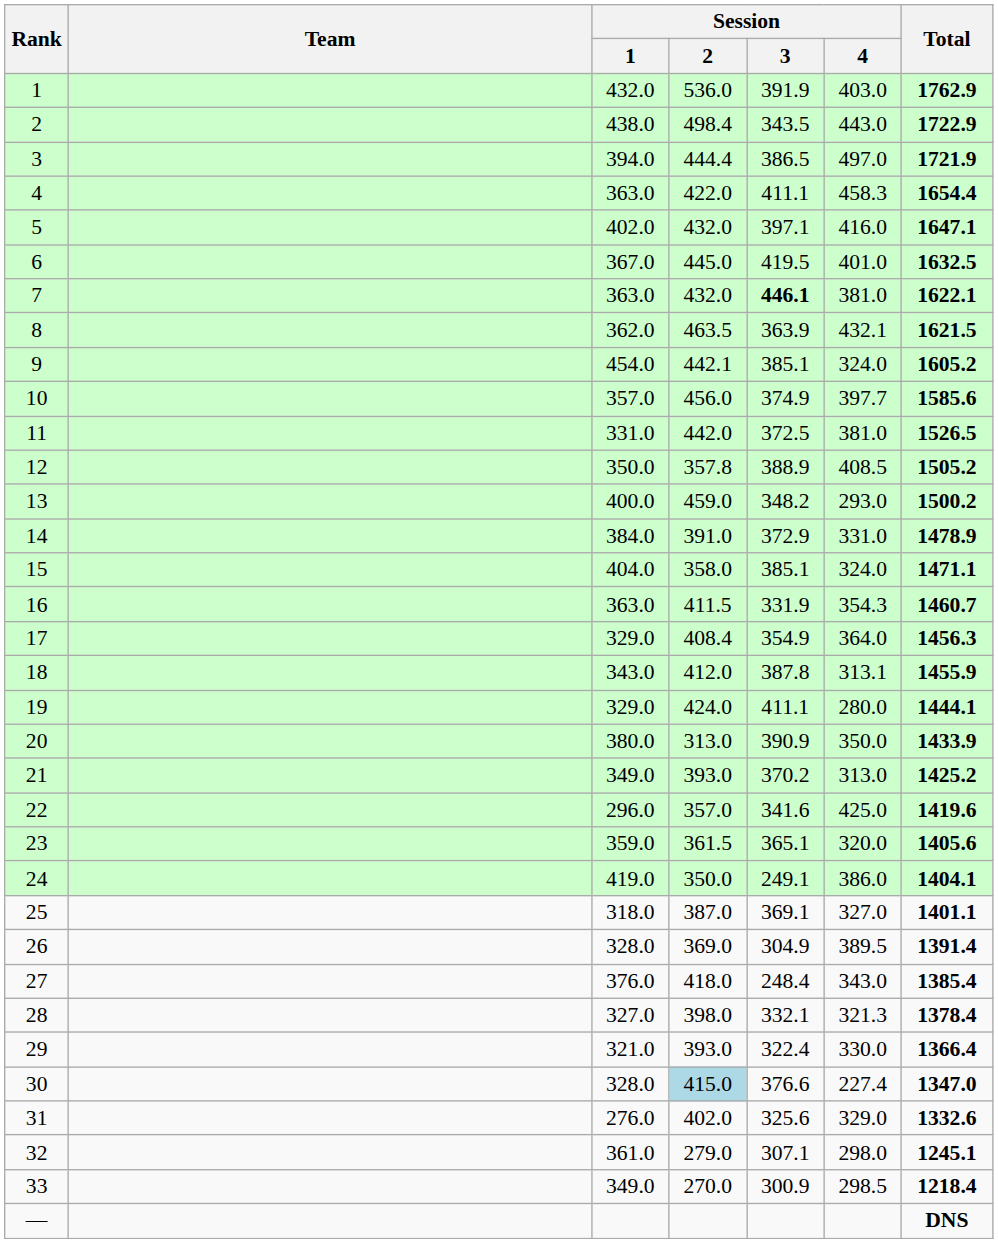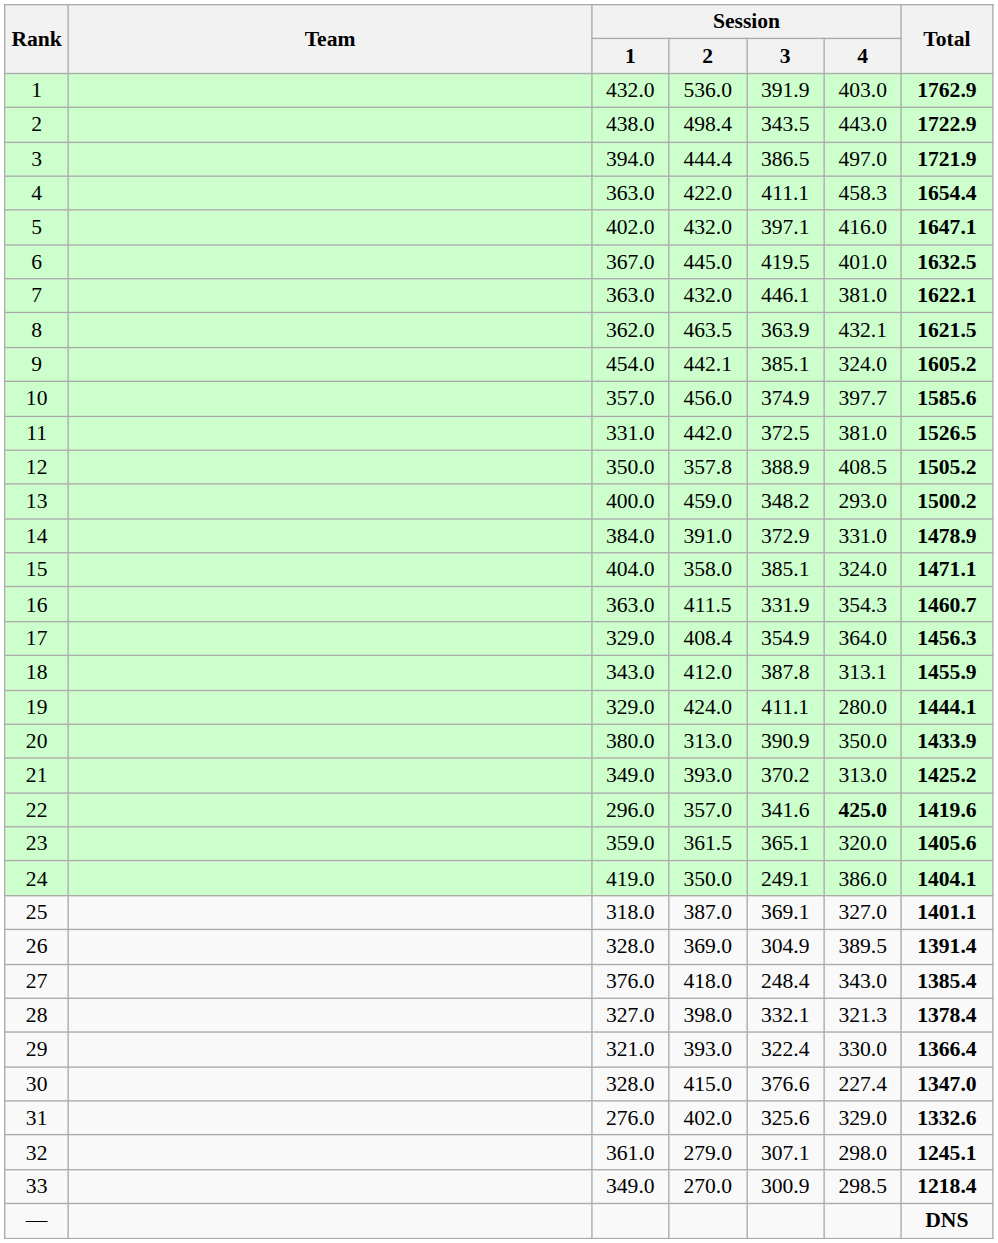(785, 295) bold -> (785, 295) normal
(863, 809) normal -> (863, 809) bold
(708, 1083) lightblue background -> (708, 1083) no background
